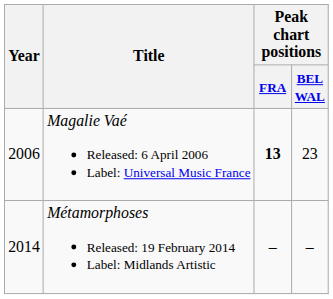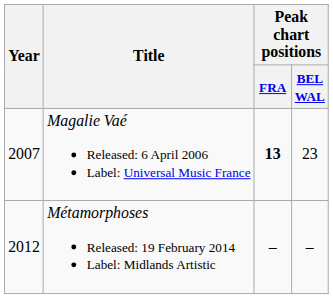(24, 154) 2006 -> (24, 154) 2007
(24, 246) 2014 -> (24, 246) 2012
